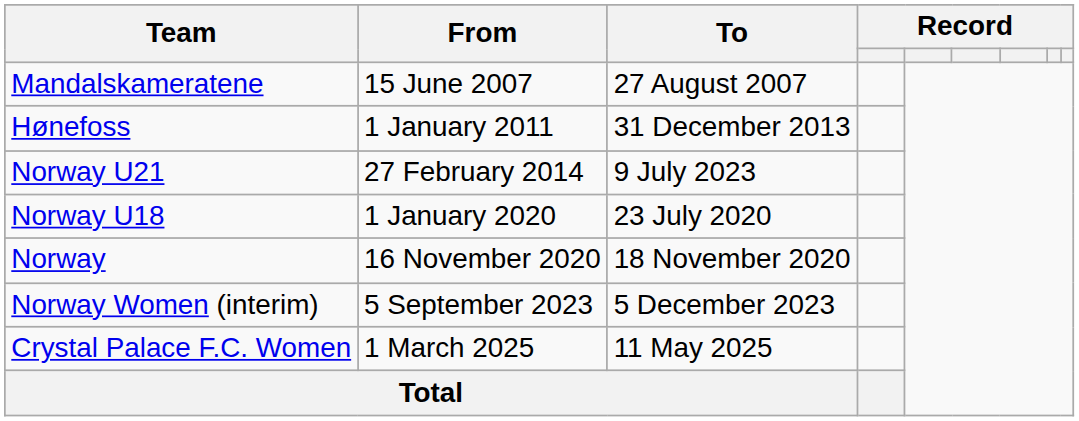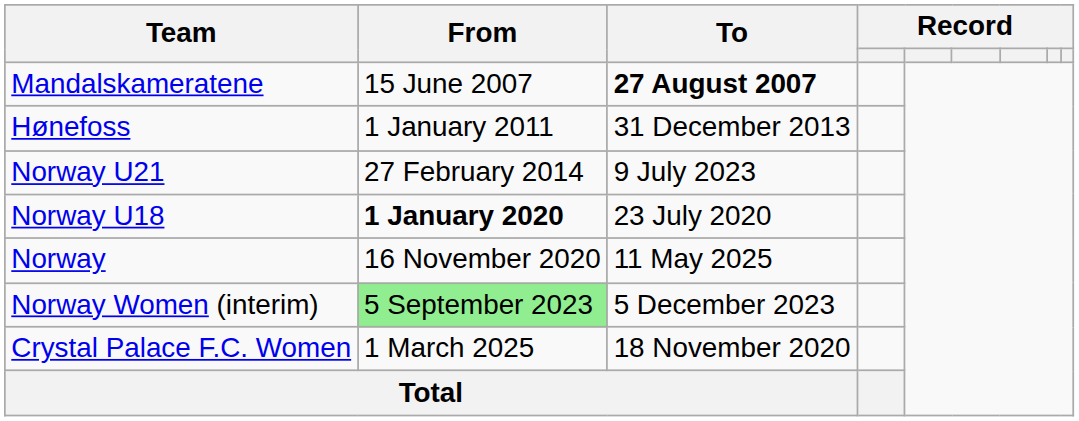(710, 83) normal -> (715, 83) bold
(460, 216) normal -> (464, 216) bold
(732, 260) 18 November 2020 -> (693, 260) 11 May 2025
(479, 304) no background -> (479, 304) lightgreen background
(693, 348) 11 May 2025 -> (732, 348) 18 November 2020
